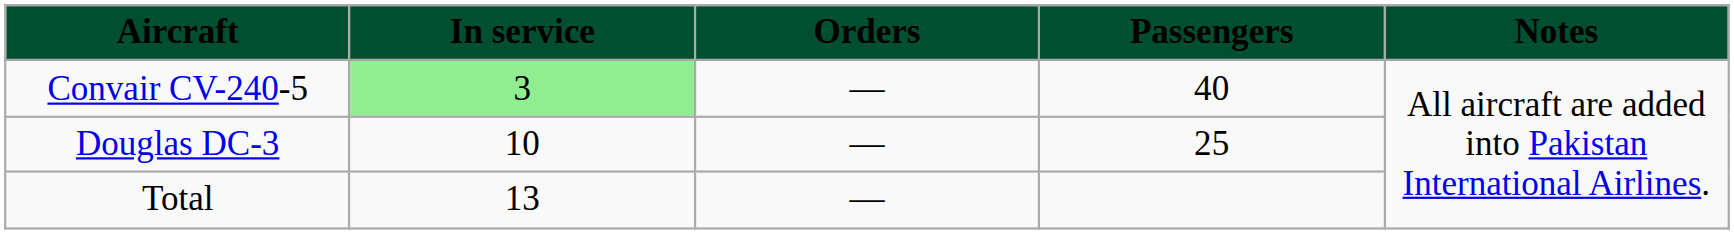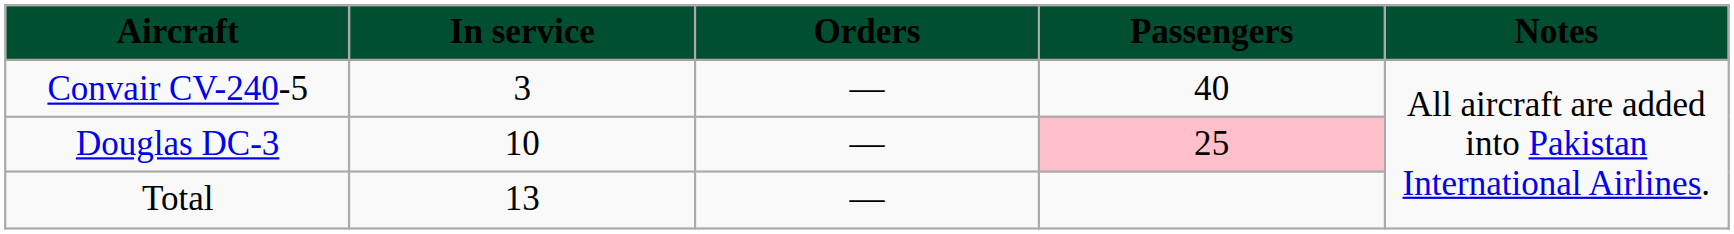(522, 87) lightgreen background -> (522, 87) no background
(1212, 143) no background -> (1212, 143) pink background
